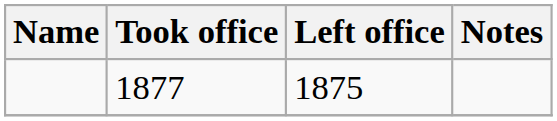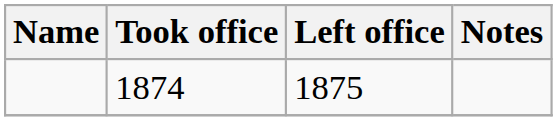(150, 86) 1877 -> (150, 86) 1874
